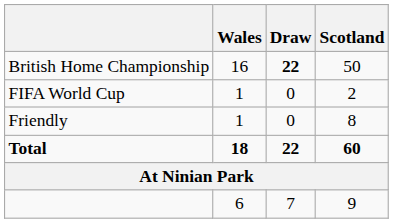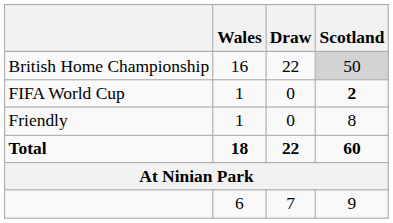(291, 65) bold -> (291, 65) normal
(352, 65) no background -> (352, 65) lightgrey background
(352, 93) normal -> (352, 93) bold
